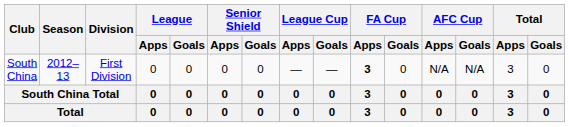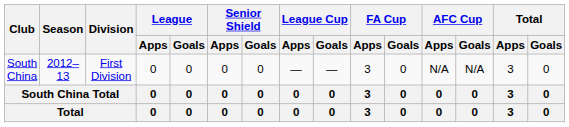(368, 69) bold -> (368, 69) normal
